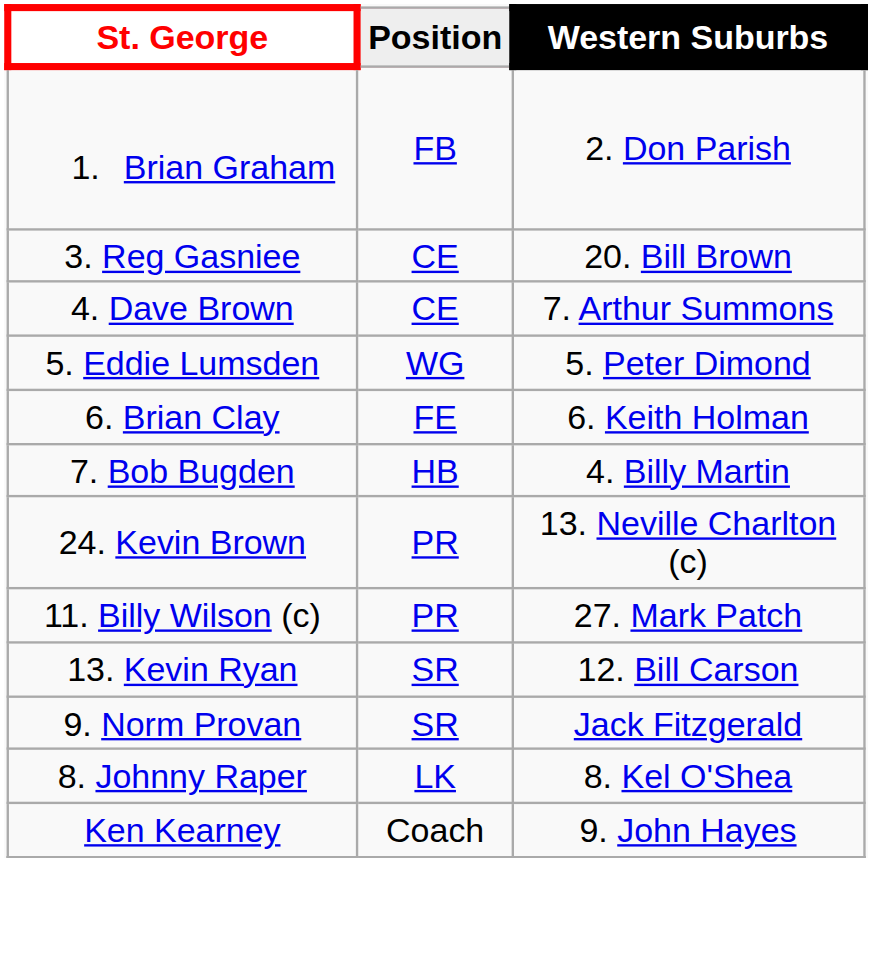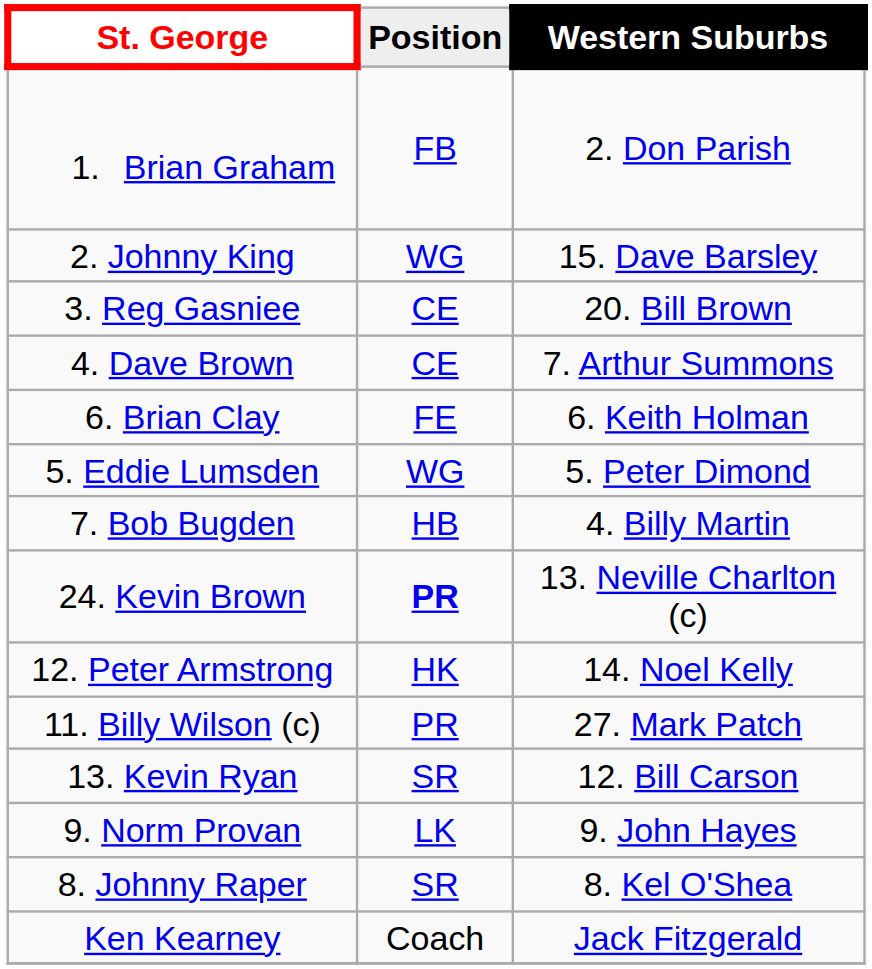+ row: (182, 255)
rows swapped: (182, 363) <-> (182, 417)
(435, 543) normal -> (435, 597) bold
+ row: (182, 669)
(435, 723) SR -> (435, 830) LK
(688, 723) Jack Fitzgerald -> (688, 830) 9. John Hayes
(435, 776) LK -> (435, 884) SR
(688, 830) 9. John Hayes -> (688, 938) Jack Fitzgerald
